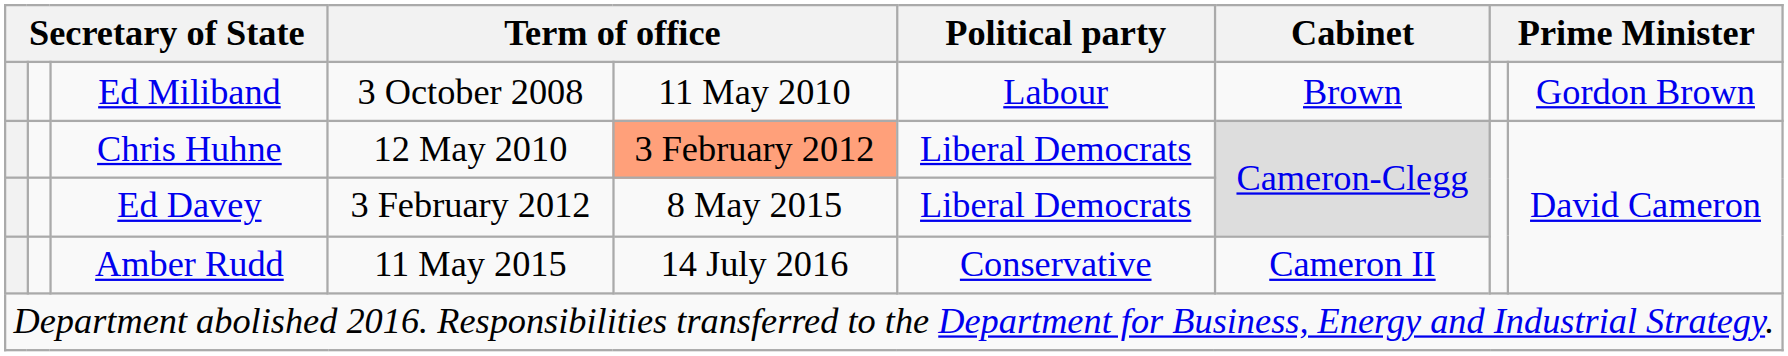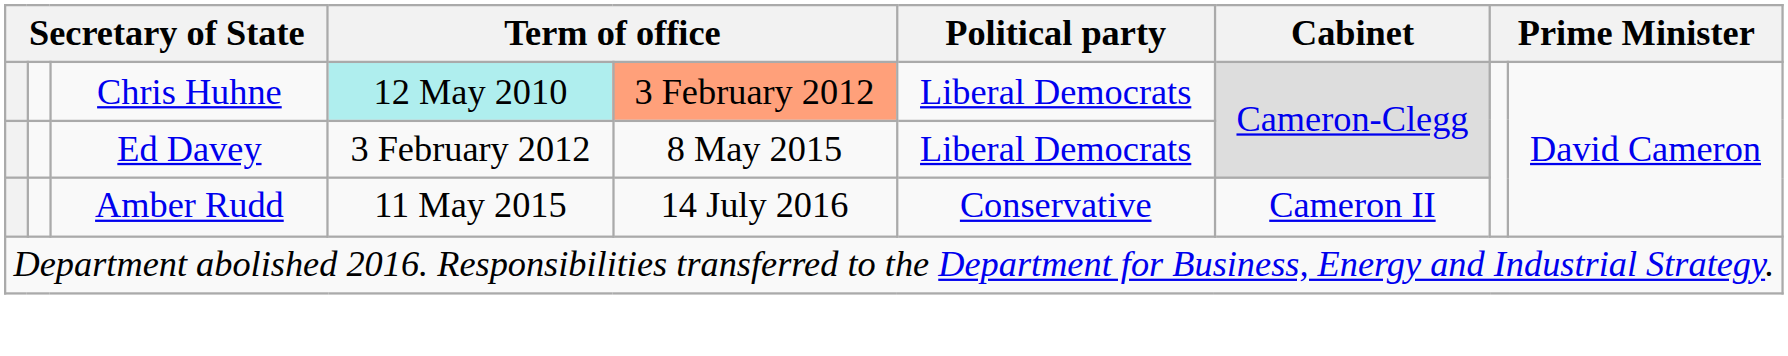- row: (189, 90)
(470, 148) no background -> (470, 90) paleturquoise background
